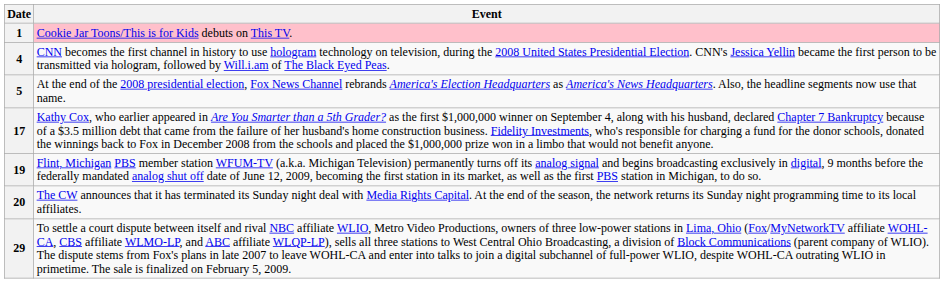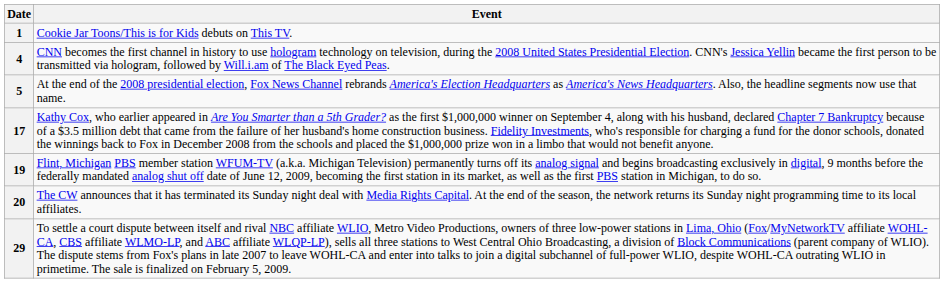(164, 33) pink background -> (164, 33) no background
